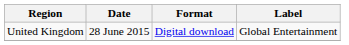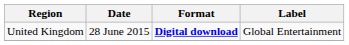(194, 31) normal -> (196, 31) bold
